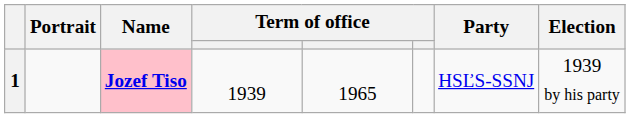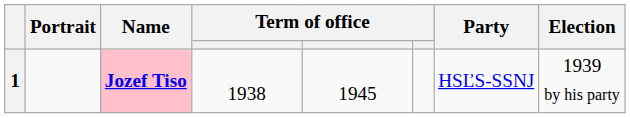(247, 94) 1939 -> (247, 94) 1938
(357, 94) 1965 -> (357, 94) 1945
